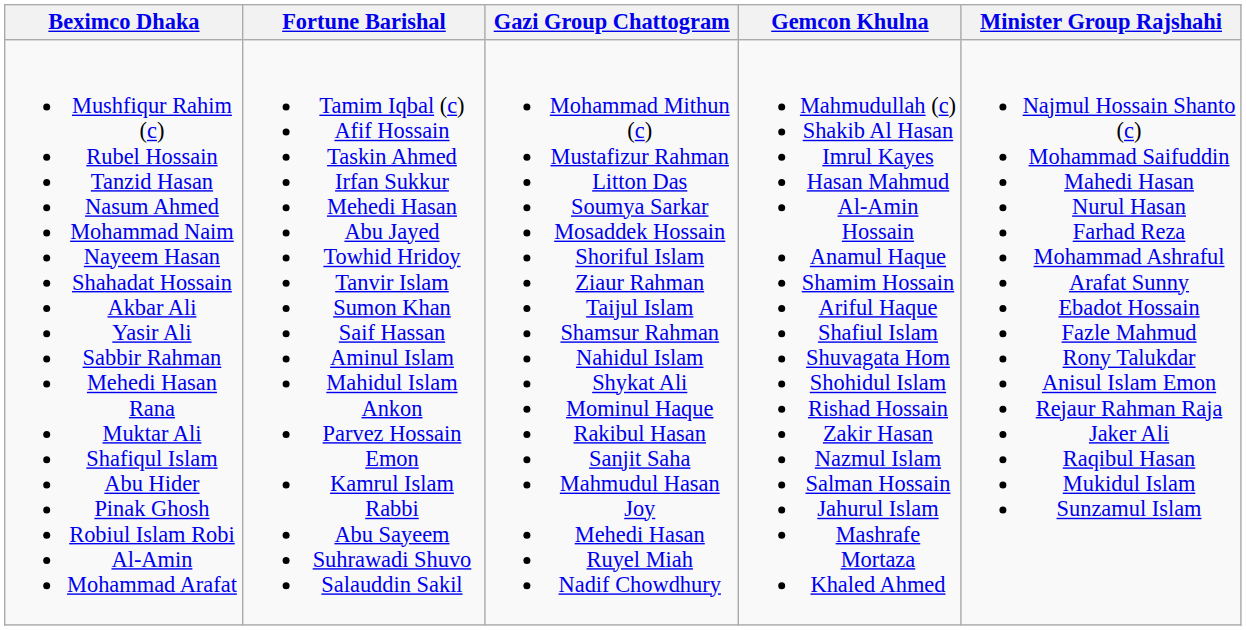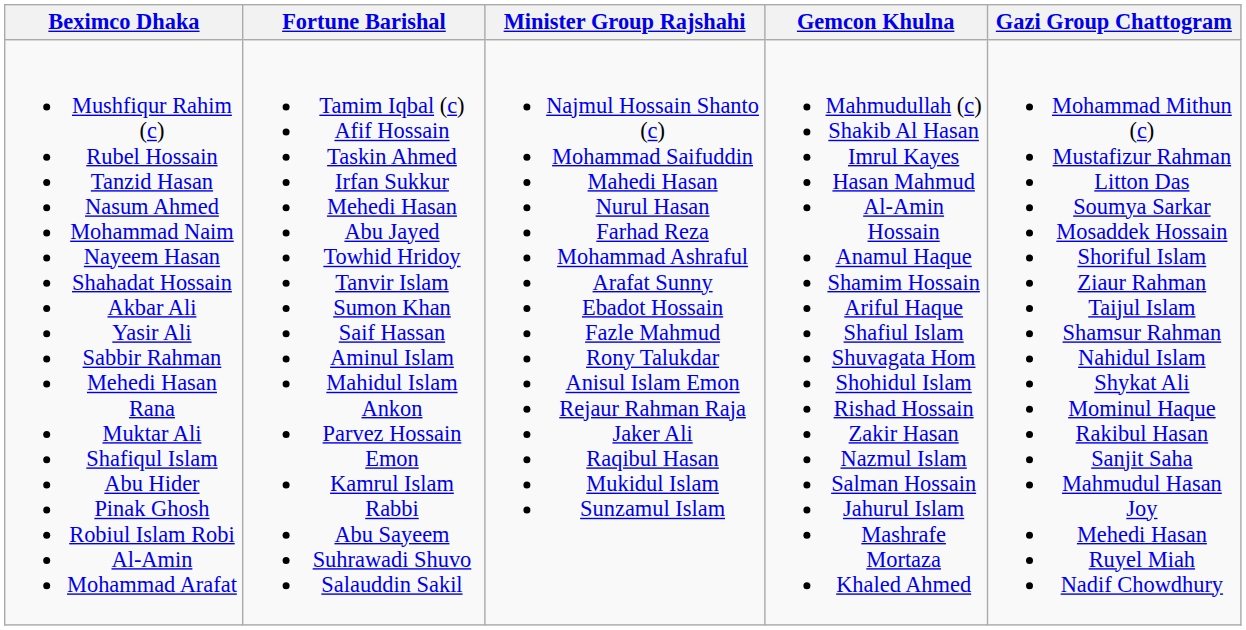columns swapped: (612, 22) <-> (1101, 22)
